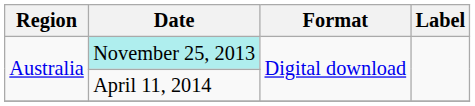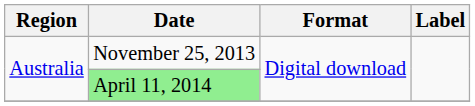(174, 52) paleturquoise background -> (174, 52) no background
(152, 85) no background -> (152, 85) lightgreen background
